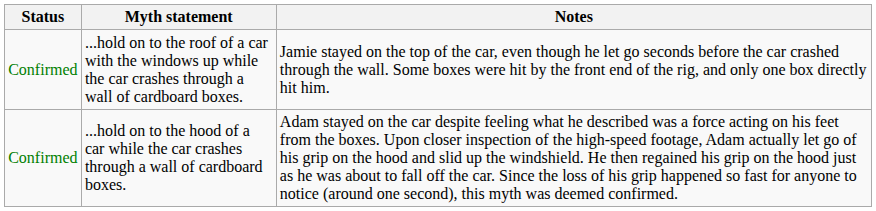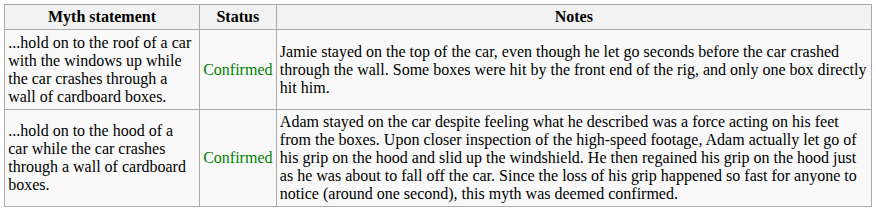columns swapped: (179, 17) <-> (43, 17)
